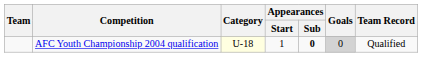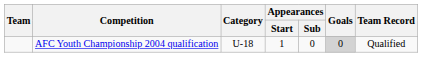(243, 44) lightyellow background -> (243, 44) no background
(312, 44) bold -> (312, 44) normal
